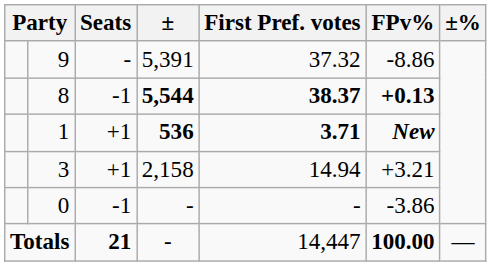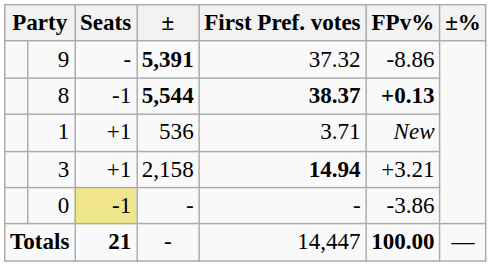(168, 59) normal -> (168, 59) bold
(176, 132) bold -> (176, 132) normal
(340, 132) bold -> (340, 132) normal
(413, 132) bold -> (414, 132) normal
(335, 168) normal -> (335, 168) bold
(122, 205) no background -> (122, 205) khaki background
